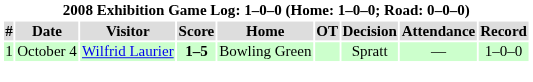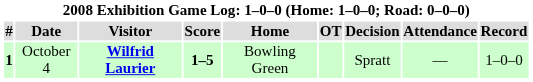(9, 51) normal -> (9, 60) bold
(128, 51) normal -> (130, 60) bold
